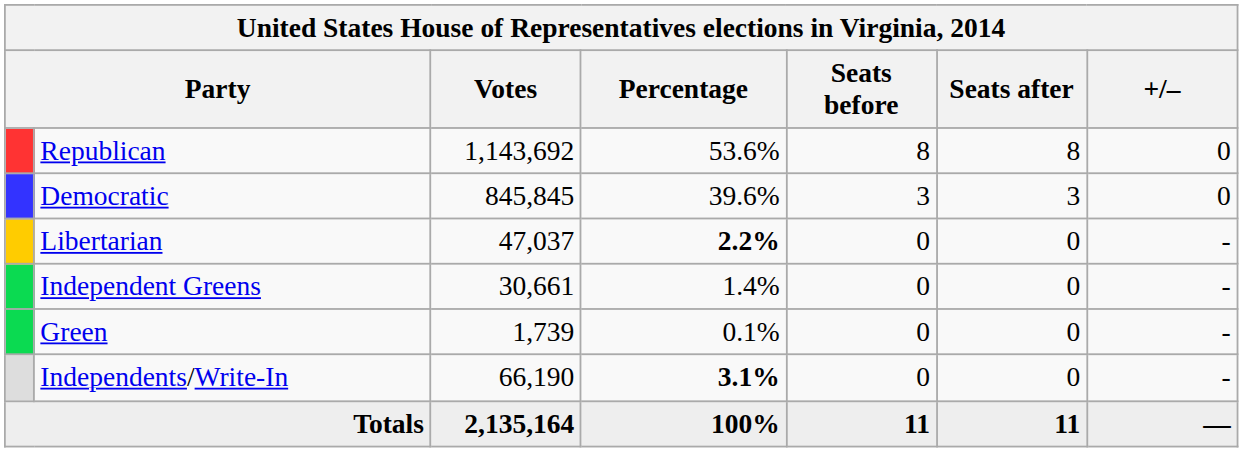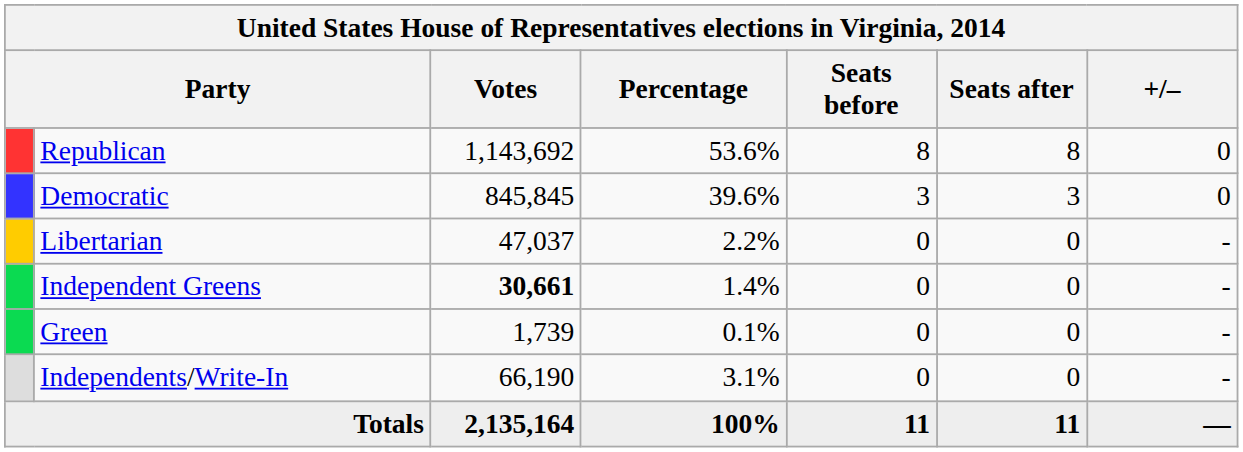(749, 241) bold -> (751, 241) normal
(537, 286) normal -> (537, 286) bold
(749, 377) bold -> (751, 377) normal
